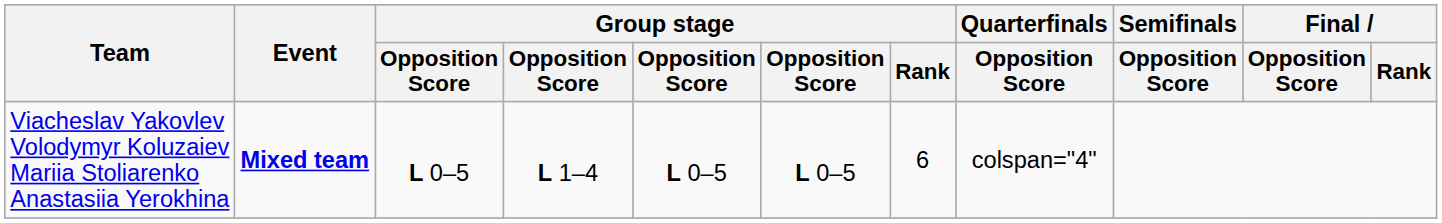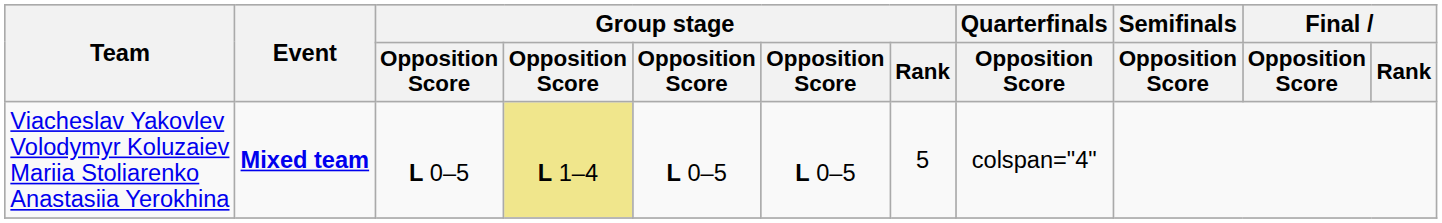(568, 173) no background -> (568, 173) khaki background
(923, 160) 6 -> (923, 160) 5
